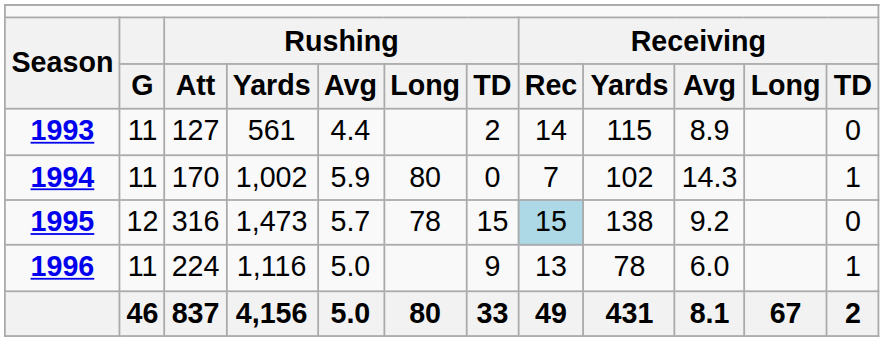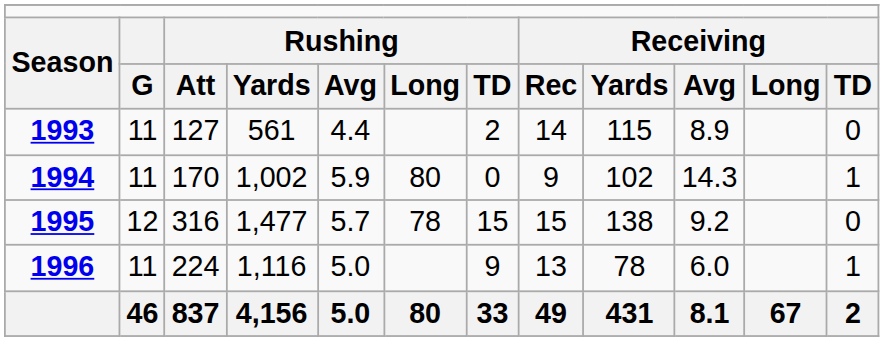(551, 176) 7 -> (551, 176) 9
(272, 222) 1,473 -> (272, 222) 1,477
(551, 222) lightblue background -> (551, 222) no background
